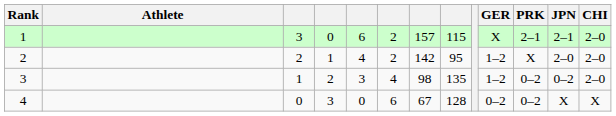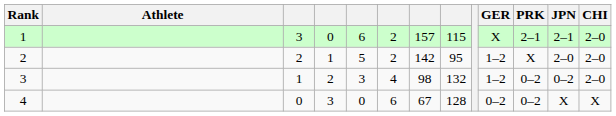(362, 57) 4 -> (362, 57) 5
(456, 79) 135 -> (456, 79) 132
